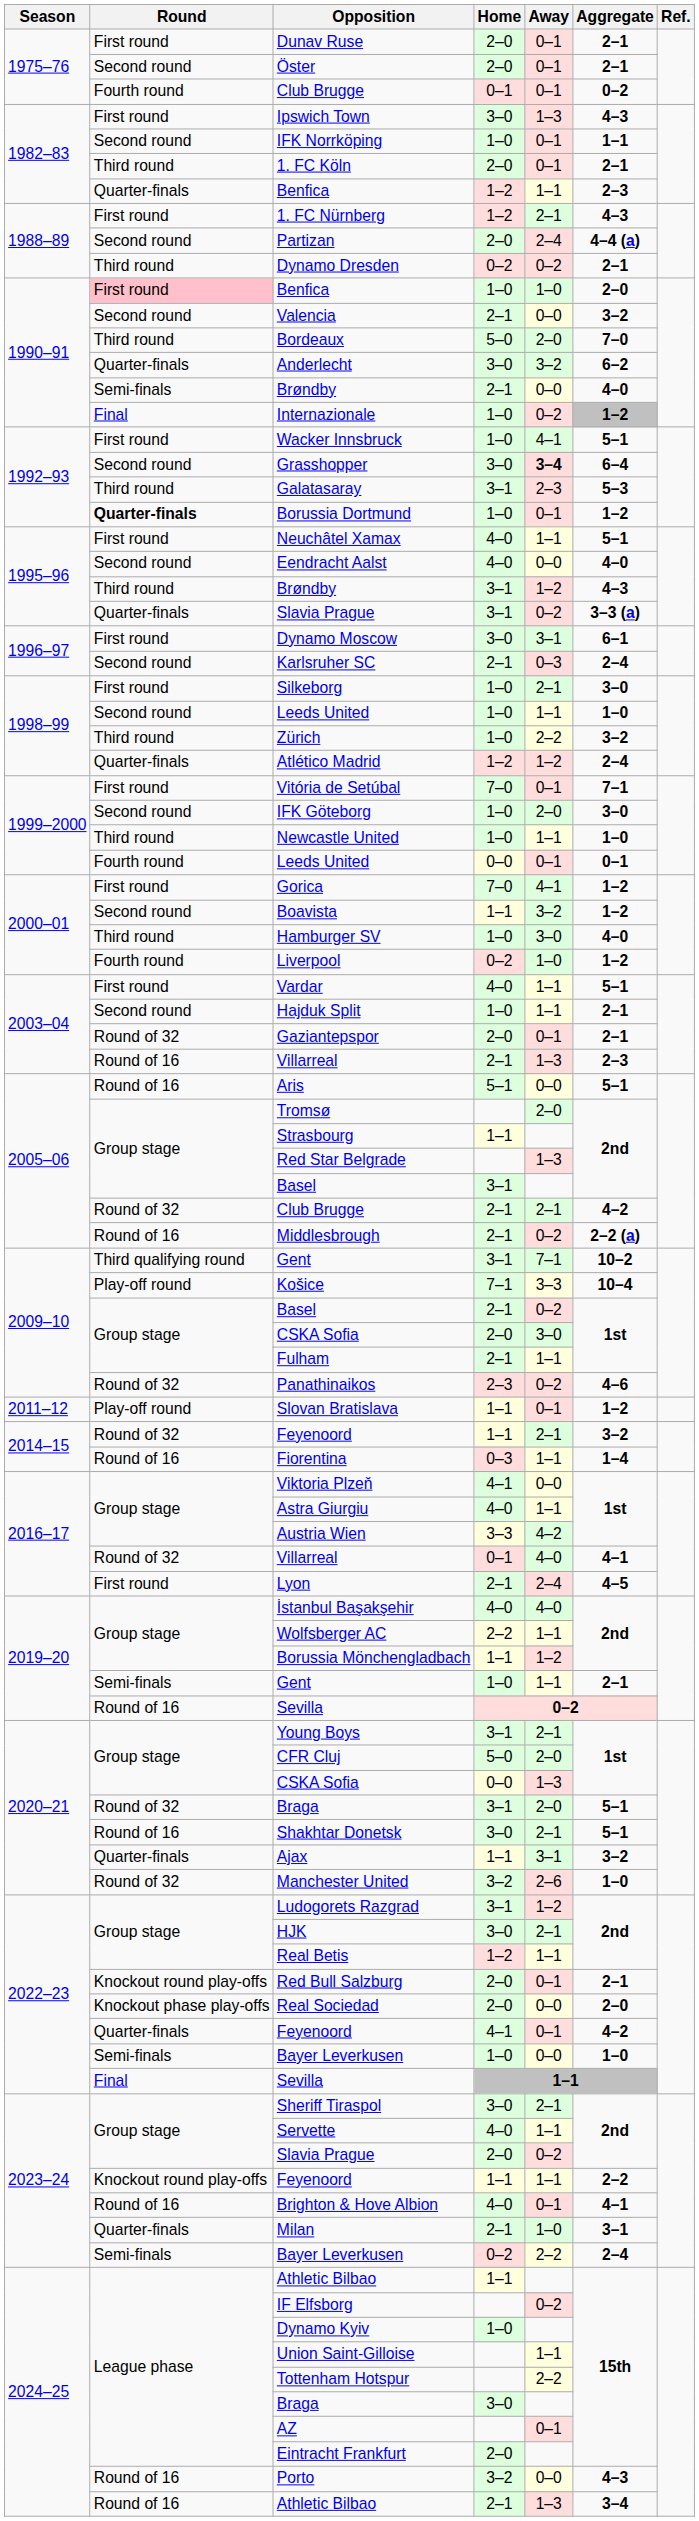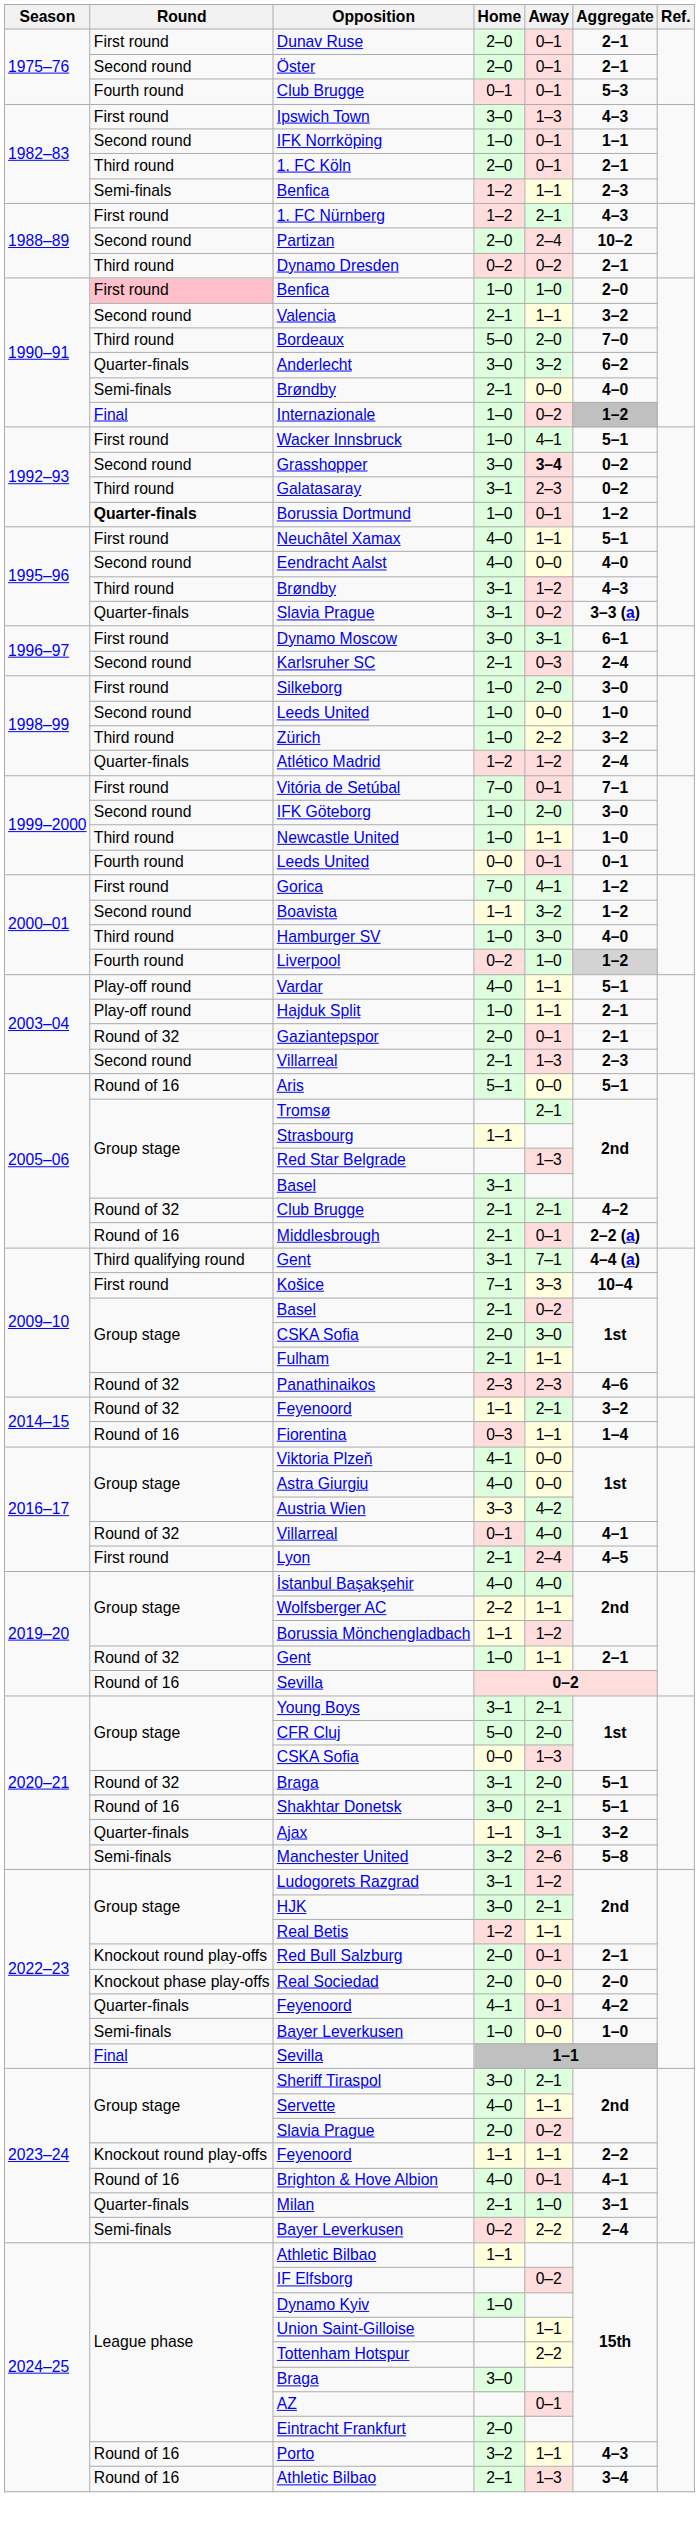(615, 91) 0–2 -> (615, 91) 5–3
(141, 191) Quarter-finals -> (133, 191) Semi-finals
(615, 240) 4–4 (a) -> (615, 240) 10–2
(549, 315) 0–0 -> (549, 315) 1–1
(615, 464) 6–4 -> (615, 464) 0–2
(615, 489) 5–3 -> (615, 489) 0–2
(549, 688) 2–1 -> (549, 688) 2–0
(549, 713) 1–1 -> (549, 713) 0–0
(615, 961) no background -> (615, 961) lightgrey background
(131, 986) First round -> (142, 986) Play-off round
(143, 1011) Second round -> (142, 1011) Play-off round
(137, 1061) Round of 16 -> (143, 1061) Second round
(549, 1111) 2–0 -> (549, 1111) 2–1
(549, 1235) 0–2 -> (549, 1235) 0–1
(615, 1260) 10–2 -> (615, 1260) 4–4 (a)
(142, 1285) Play-off round -> (131, 1285) First round
(549, 1384) 0–2 -> (549, 1384) 2–3
- row: (337, 1409)
(549, 1508) 1–1 -> (549, 1484) 0–0
(133, 1683) Semi-finals -> (137, 1658) Round of 32
(137, 1881) Round of 32 -> (133, 1857) Semi-finals
(615, 1881) 1–0 -> (615, 1857) 5–8
(549, 2478) 0–0 -> (549, 2453) 1–1
